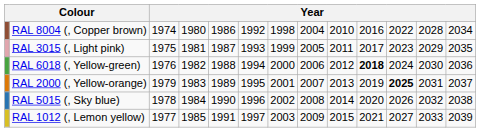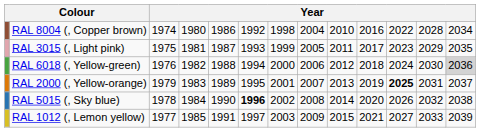(372, 65) bold -> (372, 65) normal
(460, 65) no background -> (460, 65) lightgrey background
(253, 100) normal -> (253, 100) bold
